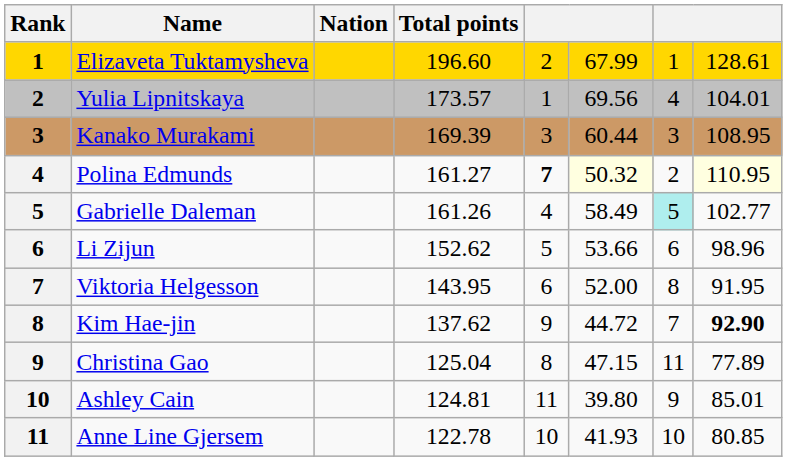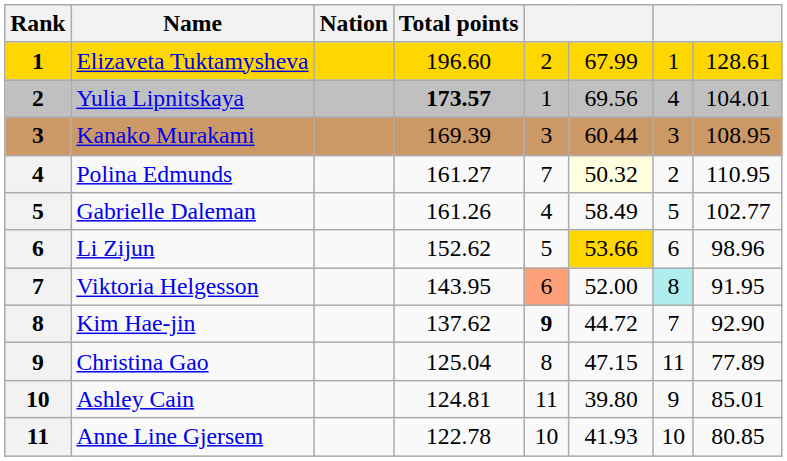(459, 98) normal -> (459, 98) bold
(546, 173) bold -> (546, 173) normal
(738, 173) lightyellow background -> (738, 173) no background
(673, 211) paleturquoise background -> (673, 211) no background
(611, 248) no background -> (611, 248) gold background
(546, 286) no background -> (546, 286) lightsalmon background
(673, 286) no background -> (673, 286) paleturquoise background
(546, 323) normal -> (546, 323) bold
(738, 323) bold -> (738, 323) normal
